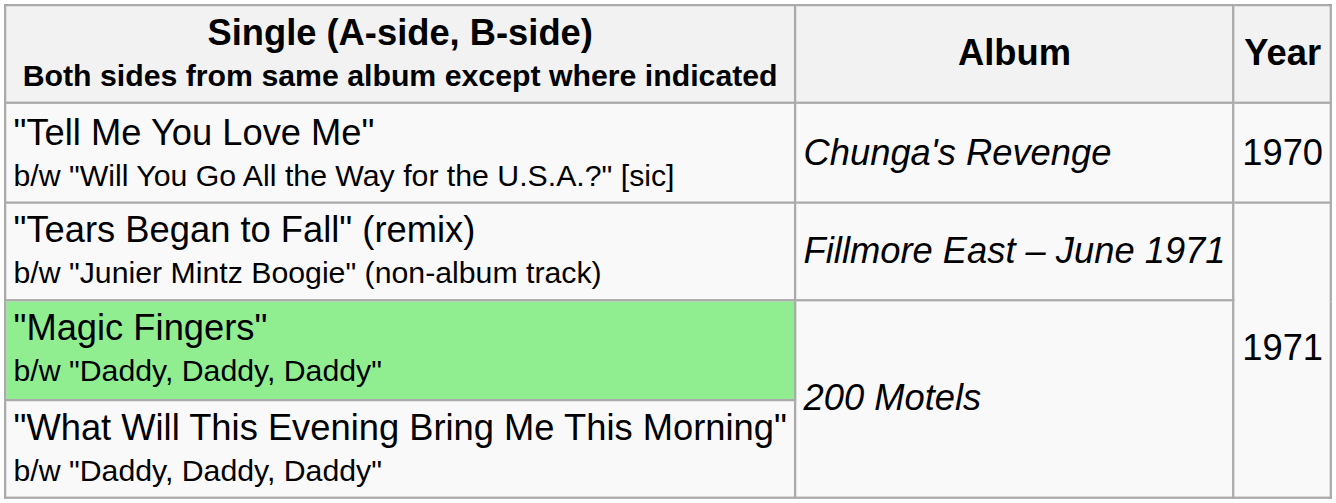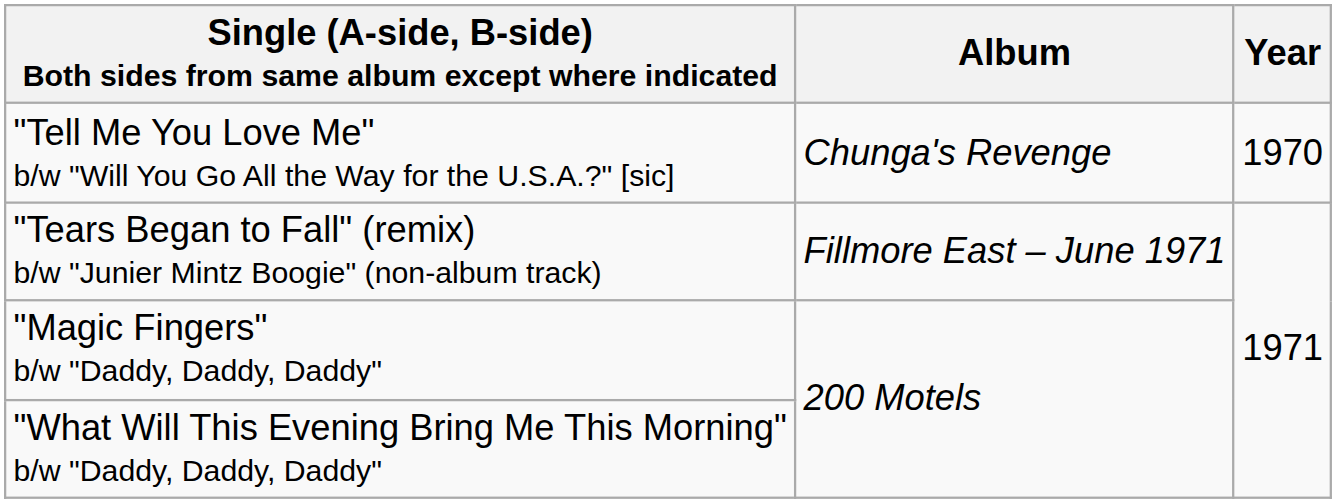(198, 349) lightgreen background -> (198, 349) no background
